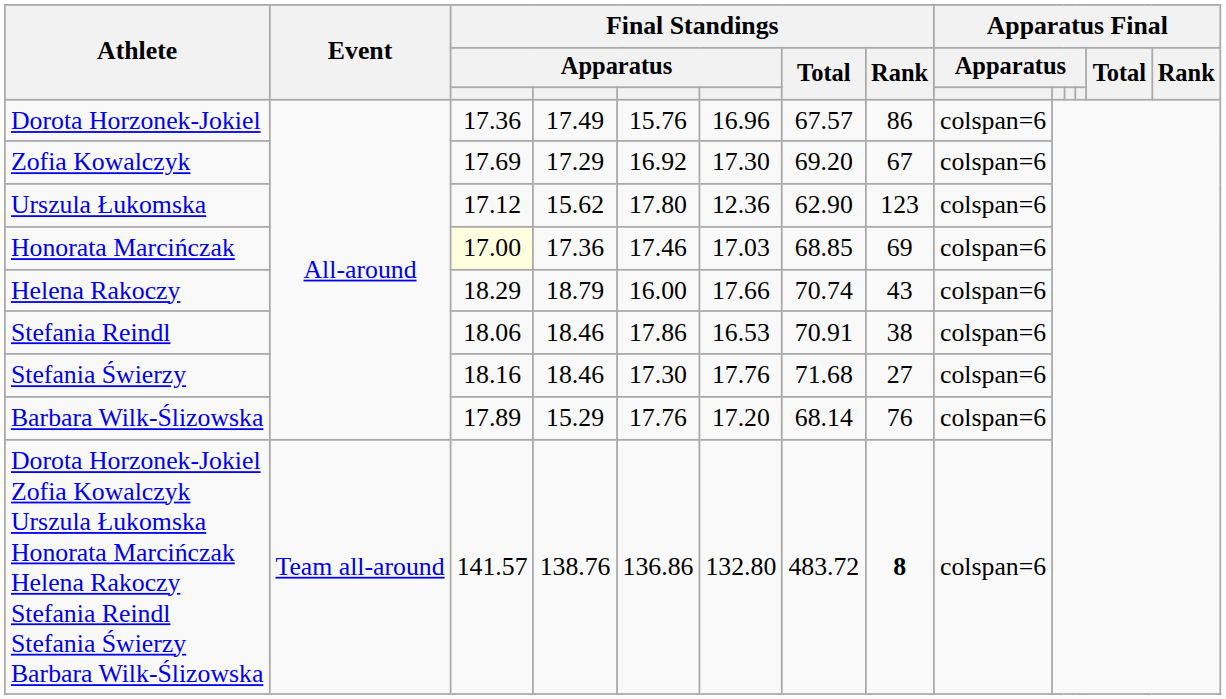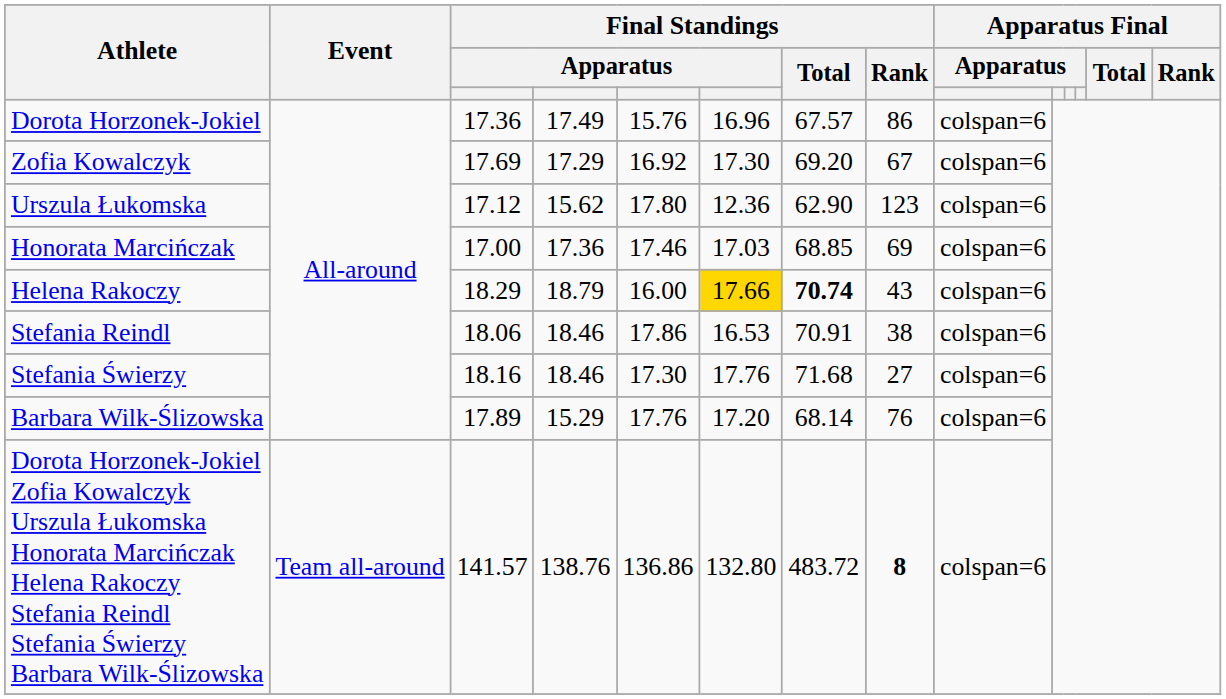(492, 247) lightyellow background -> (492, 247) no background
(741, 290) no background -> (741, 290) gold background
(824, 290) normal -> (824, 290) bold
